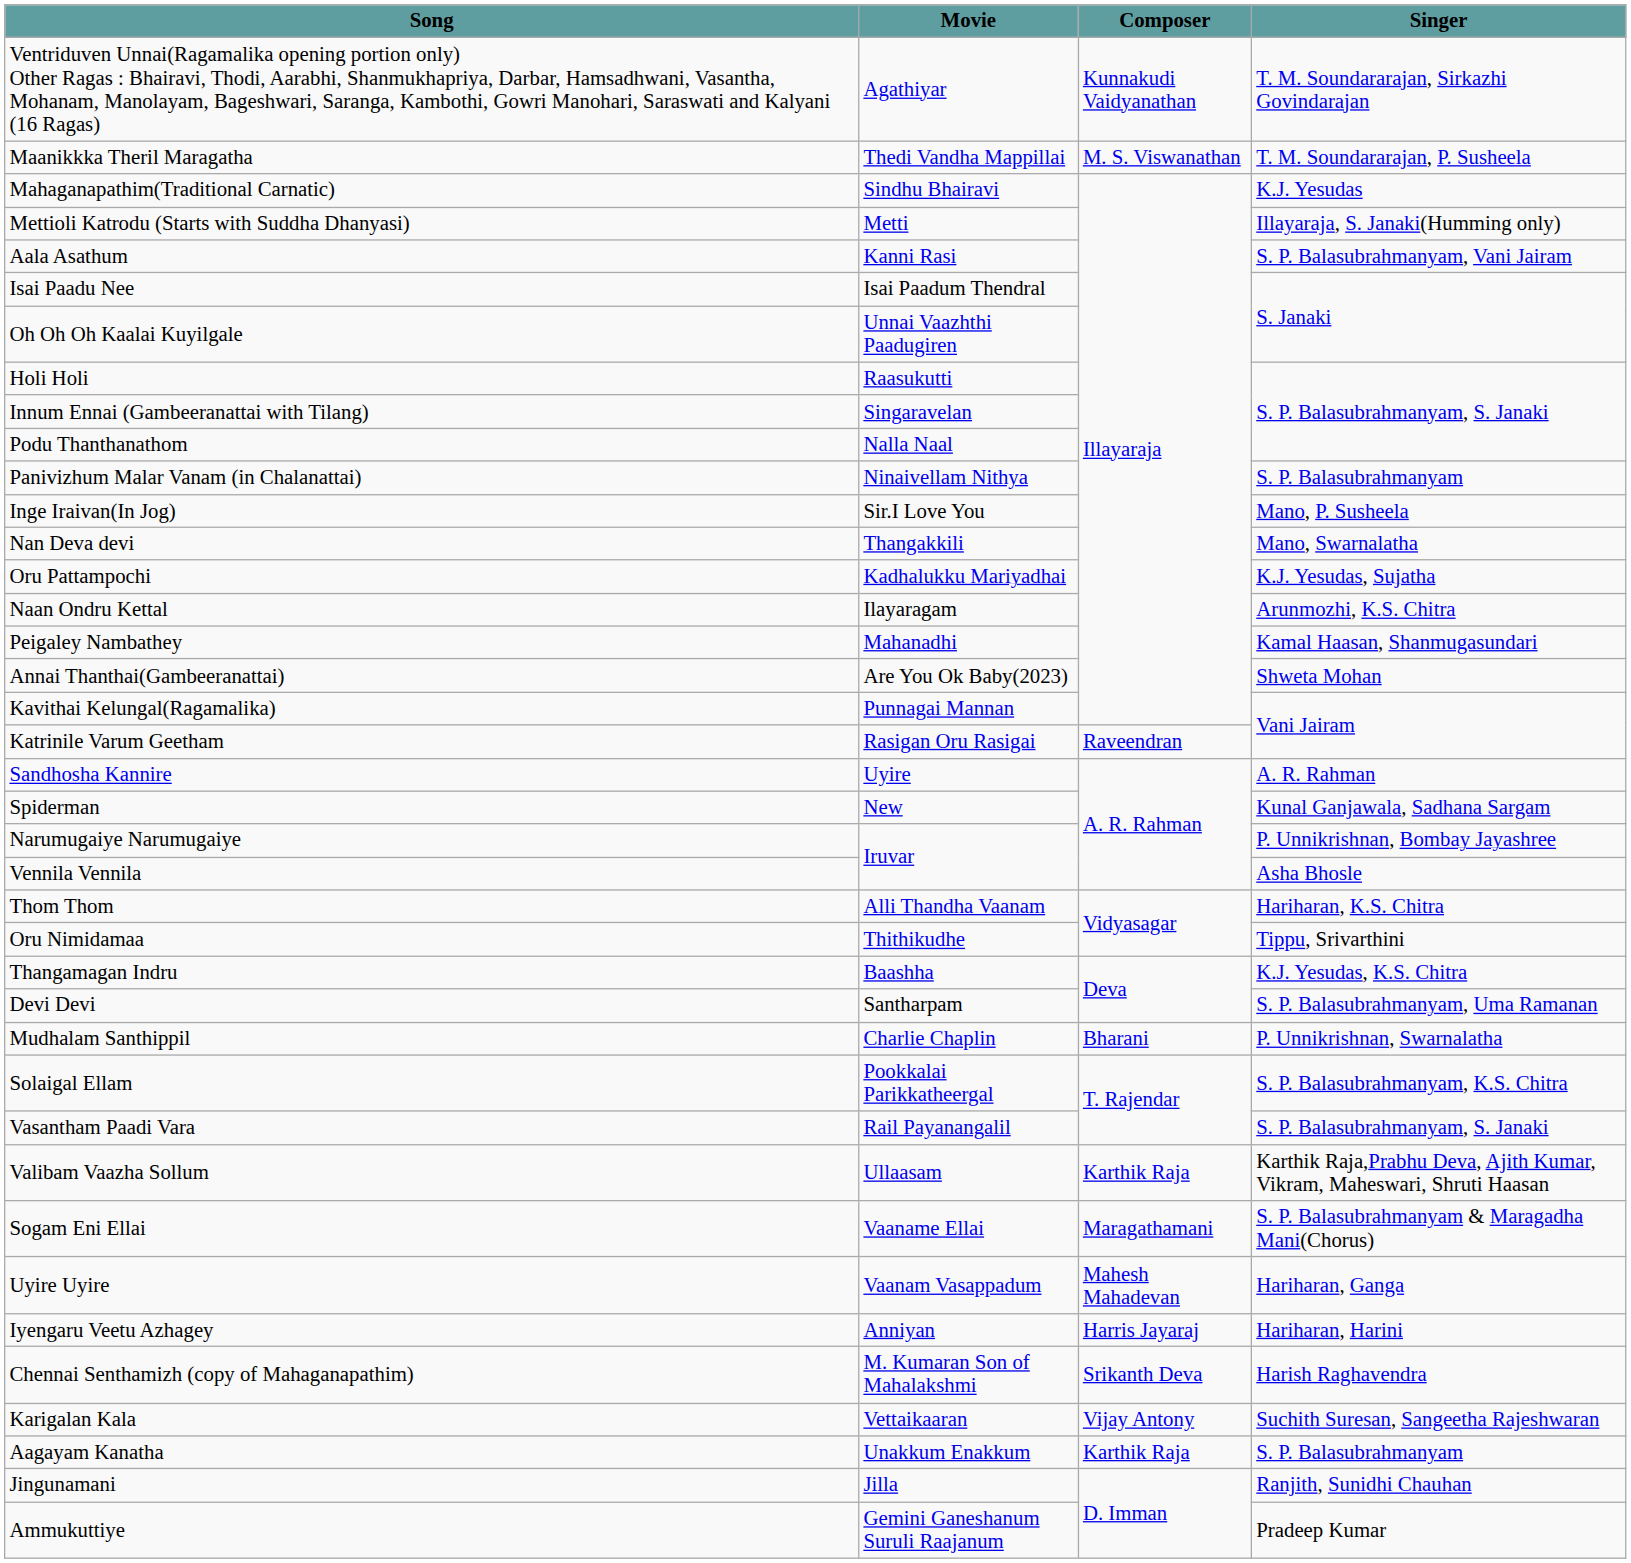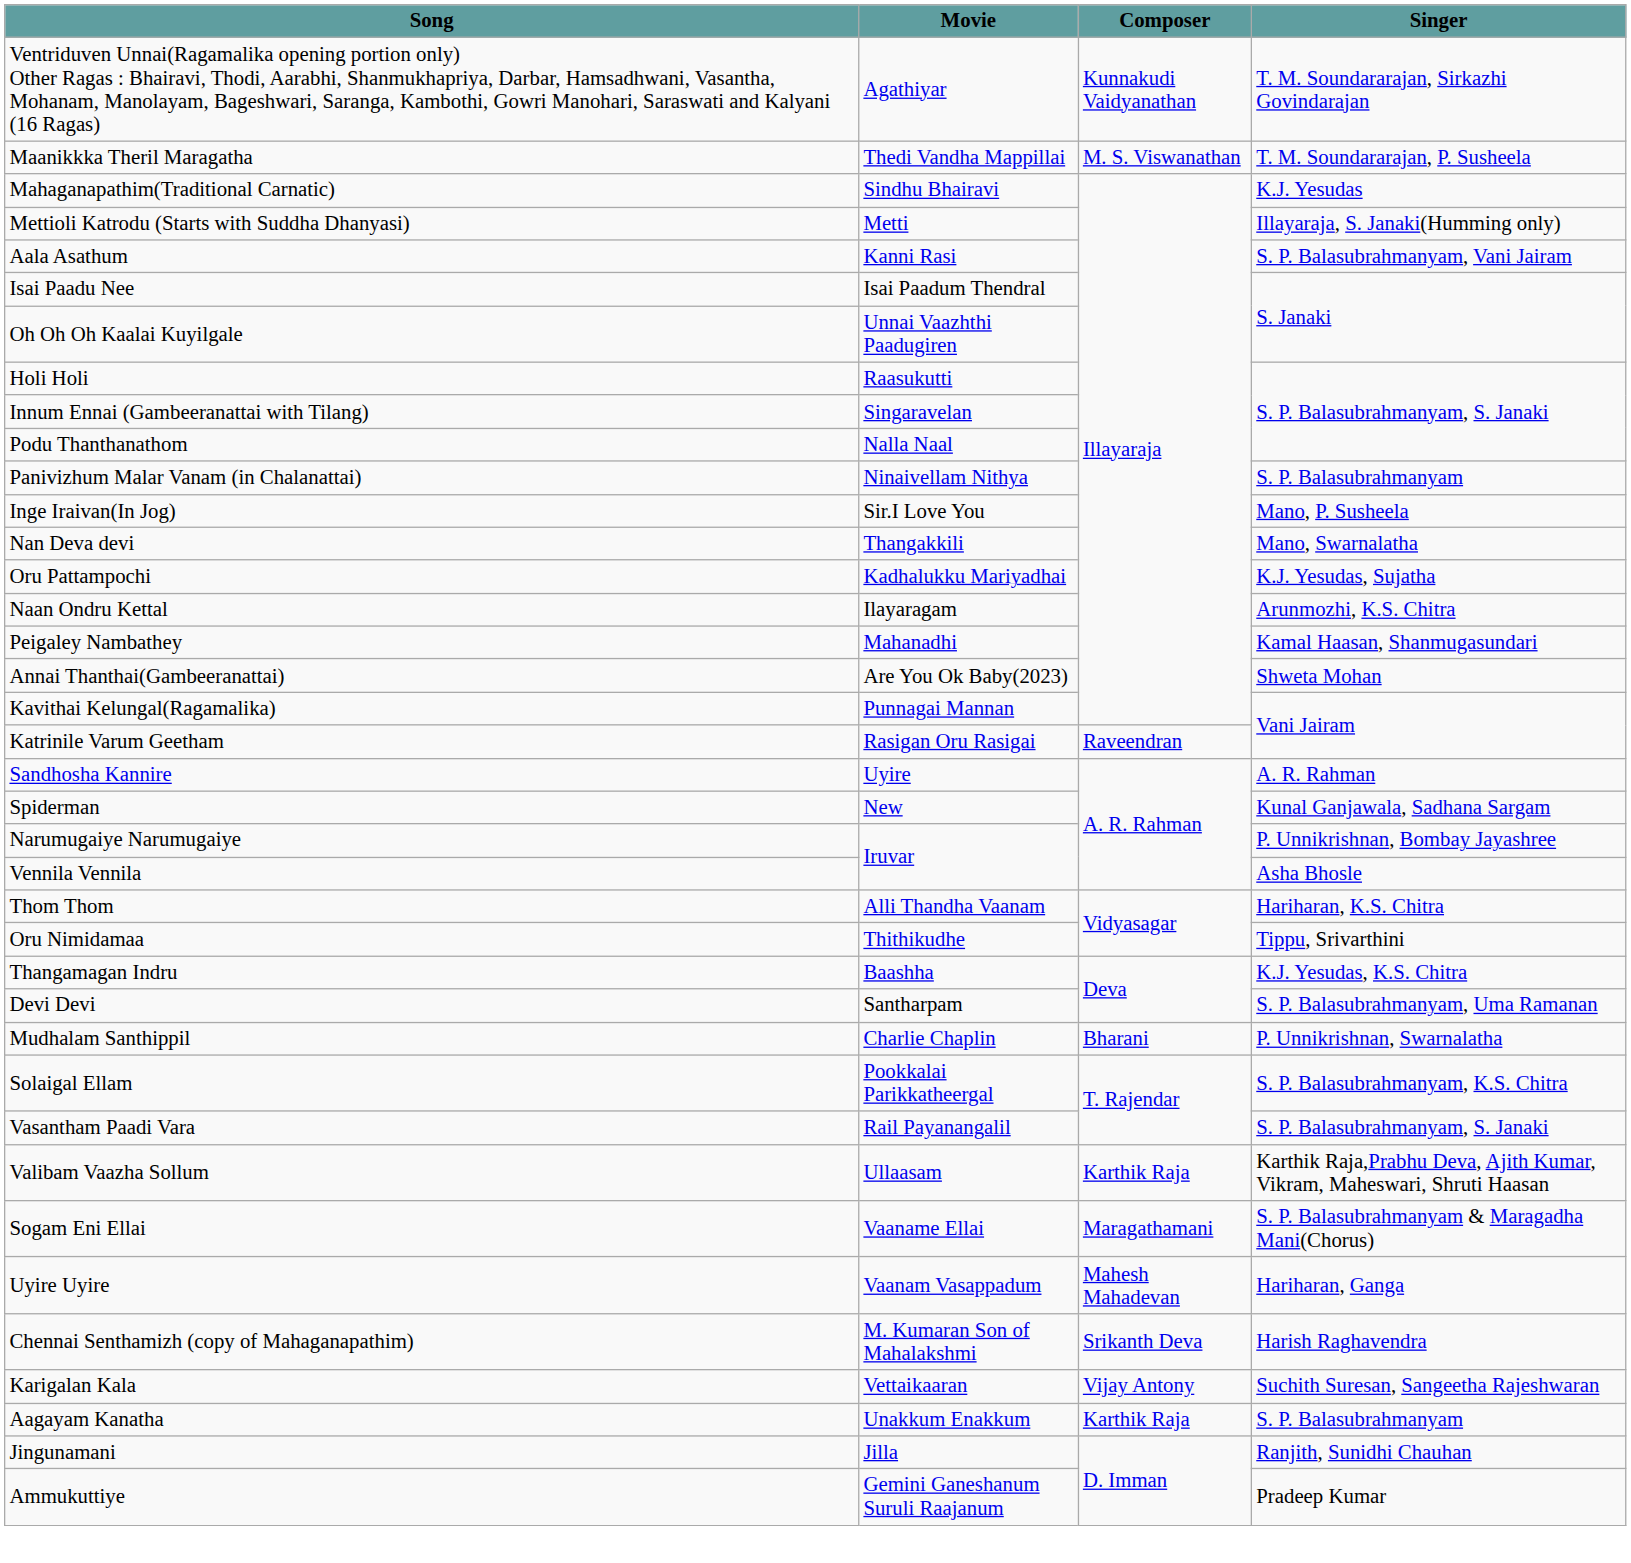- row: (111, 1329)
